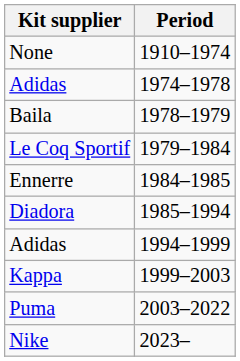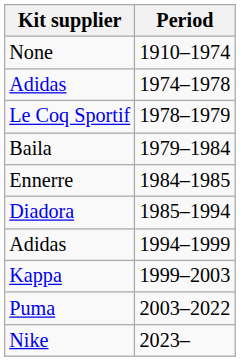(31, 116) Baila -> (70, 116) Le Coq Sportif
(70, 148) Le Coq Sportif -> (31, 148) Baila
